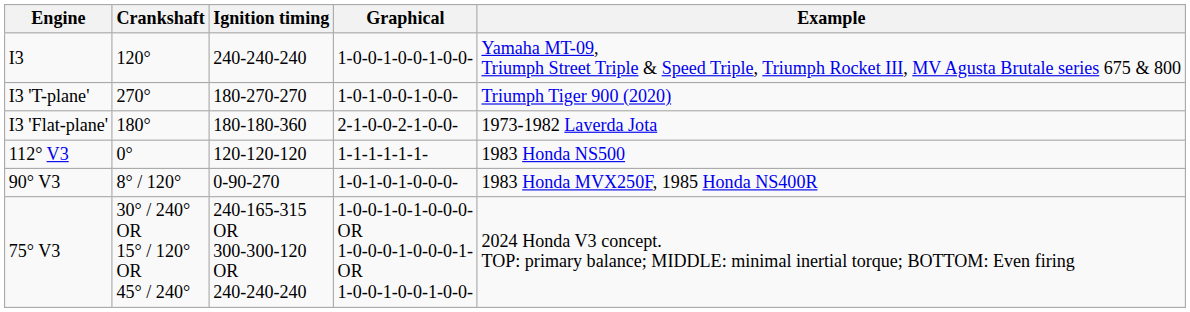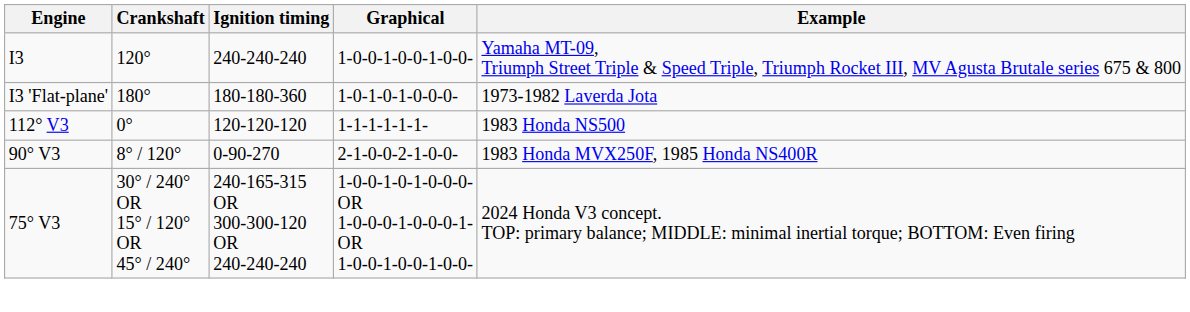- row: (49, 96)
(398, 125) 2-1-0-0-2-1-0-0- -> (398, 96) 1-0-1-0-1-0-0-0-
(398, 182) 1-0-1-0-1-0-0-0- -> (398, 153) 2-1-0-0-2-1-0-0-
